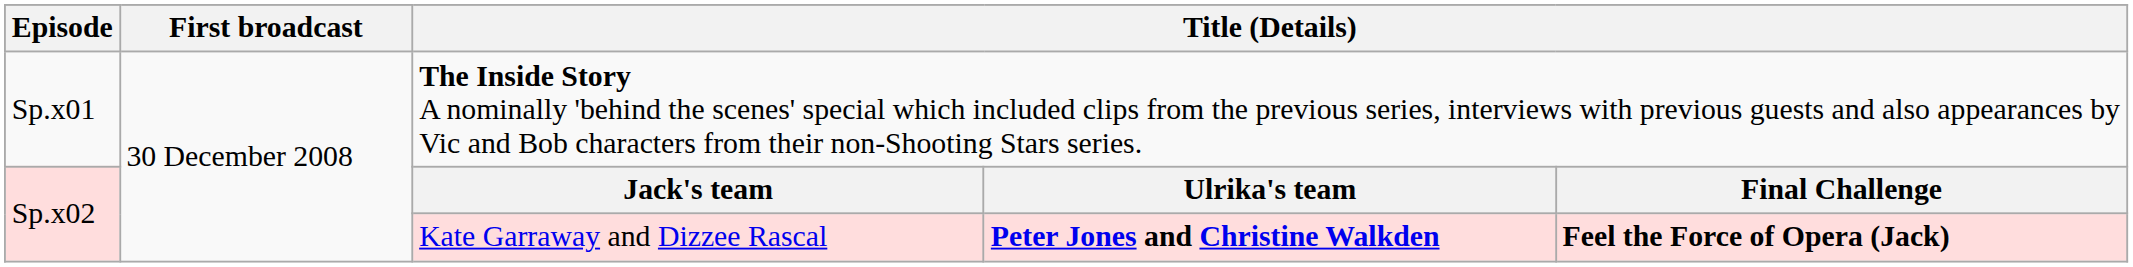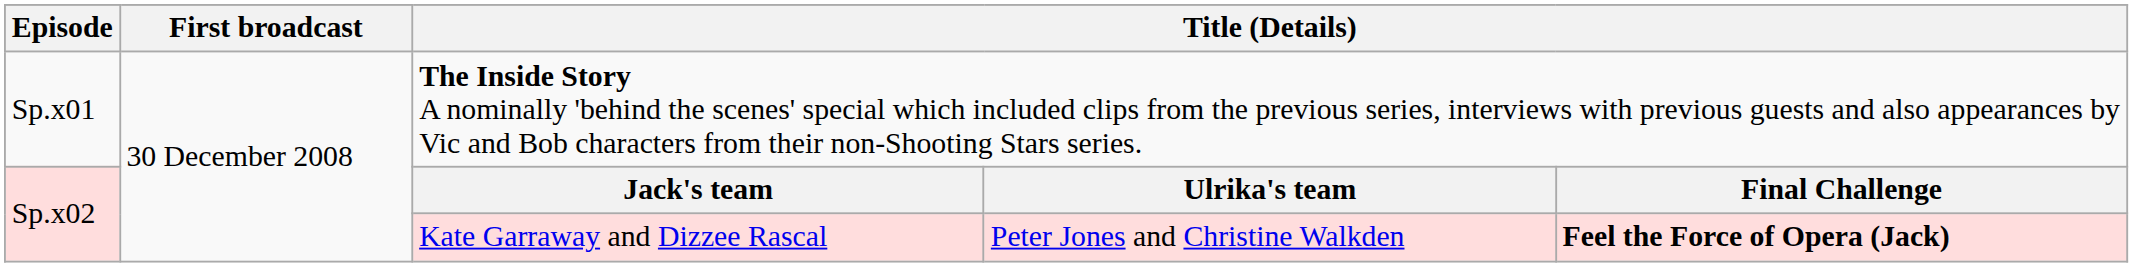(1215, 236) bold -> (1198, 236) normal
